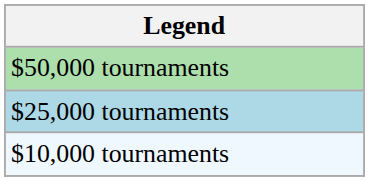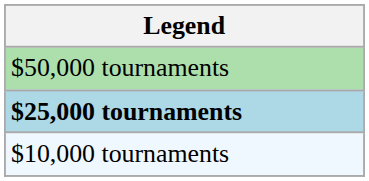(120, 110) normal -> (127, 110) bold
